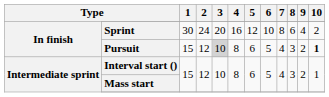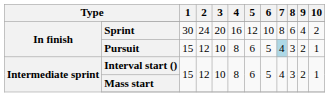(220, 48) lightgrey background -> (220, 48) no background
(282, 48) no background -> (282, 48) lightblue background
(316, 48) bold -> (316, 48) normal
